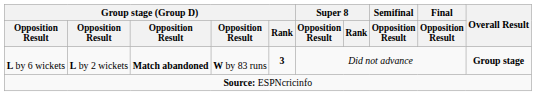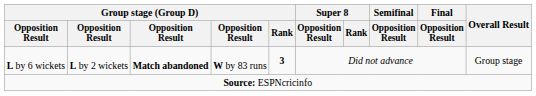(499, 61) bold -> (499, 61) normal
